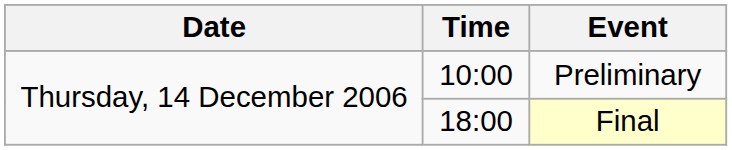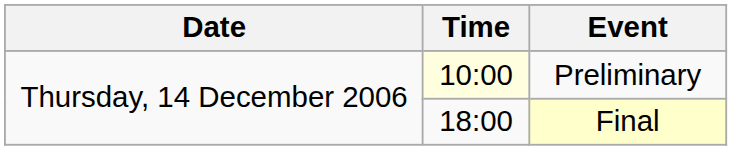(476, 74) no background -> (476, 74) lightyellow background
